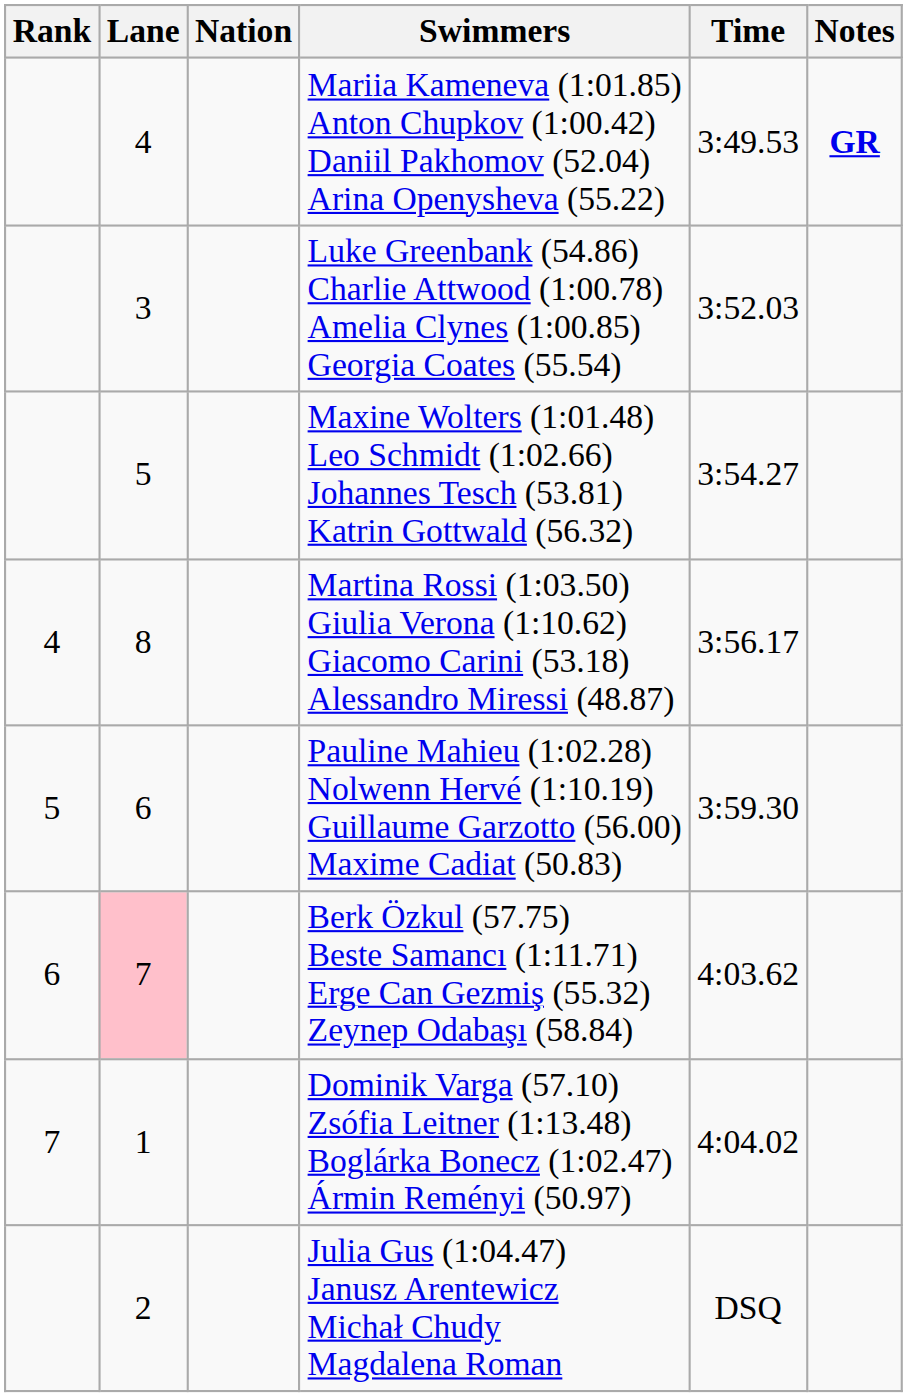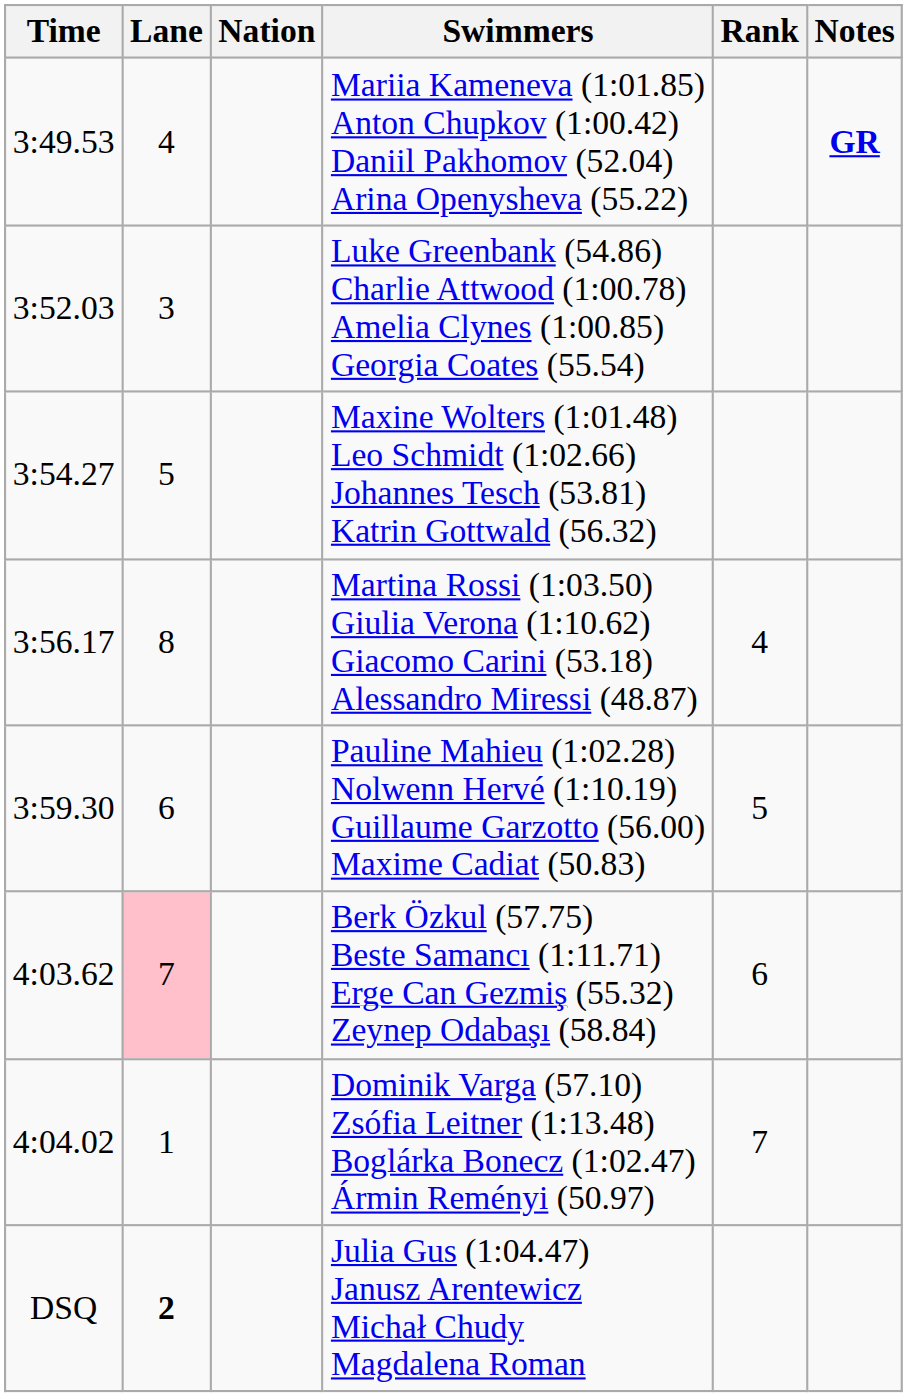columns swapped: (52, 31) <-> (748, 31)
(143, 1307) normal -> (166, 1307) bold
